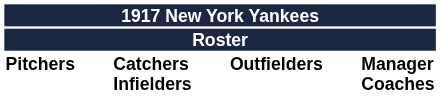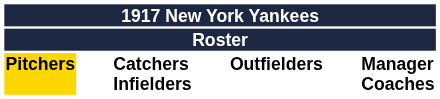(40, 64) no background -> (40, 64) gold background
